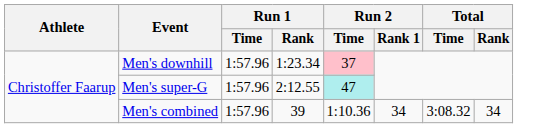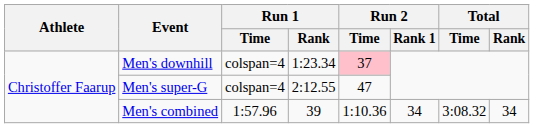(247, 63) 1:57.96 -> (255, 63) colspan=4
(247, 87) 1:57.96 -> (255, 87) colspan=4
(349, 87) paleturquoise background -> (364, 87) no background
